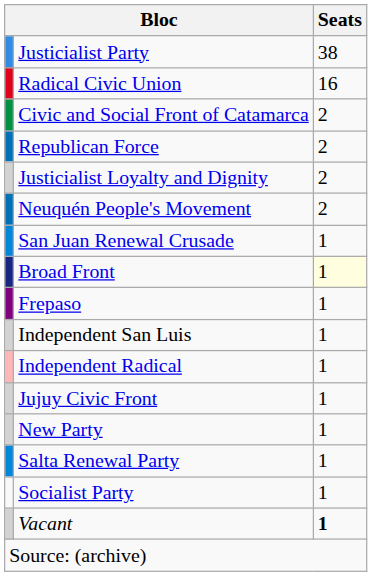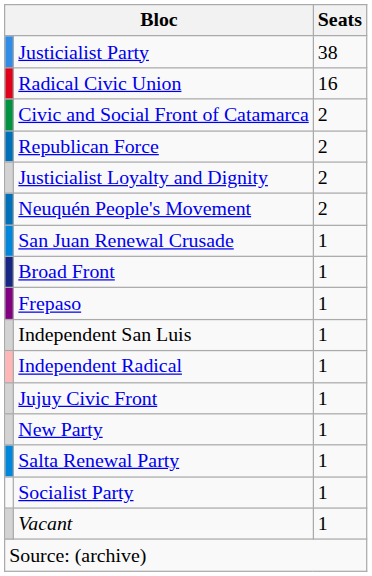(323, 271) lightyellow background -> (323, 271) no background
(323, 523) bold -> (323, 523) normal
